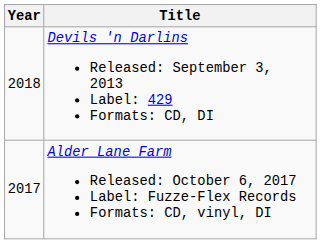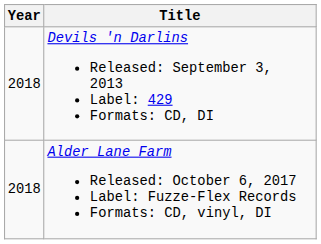(24, 189) 2017 -> (24, 189) 2018
